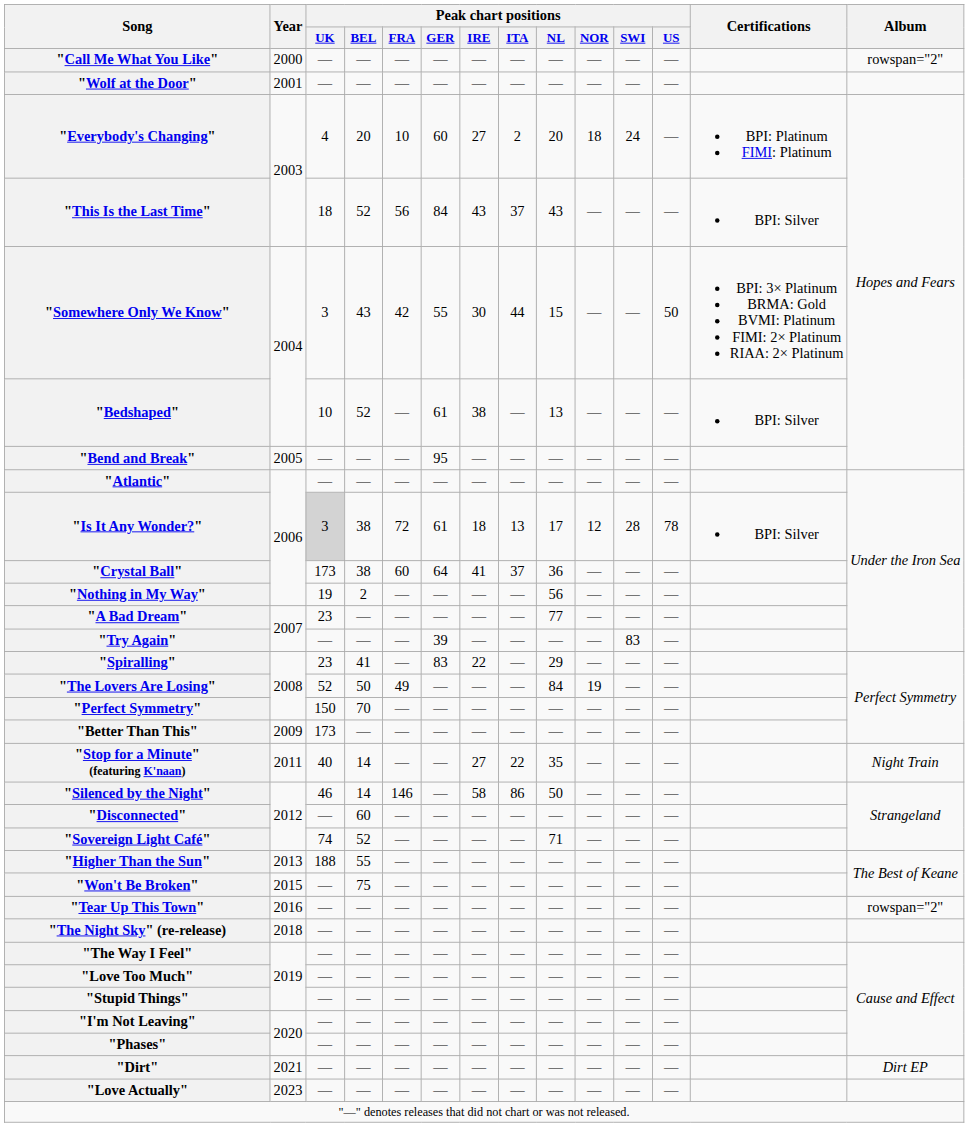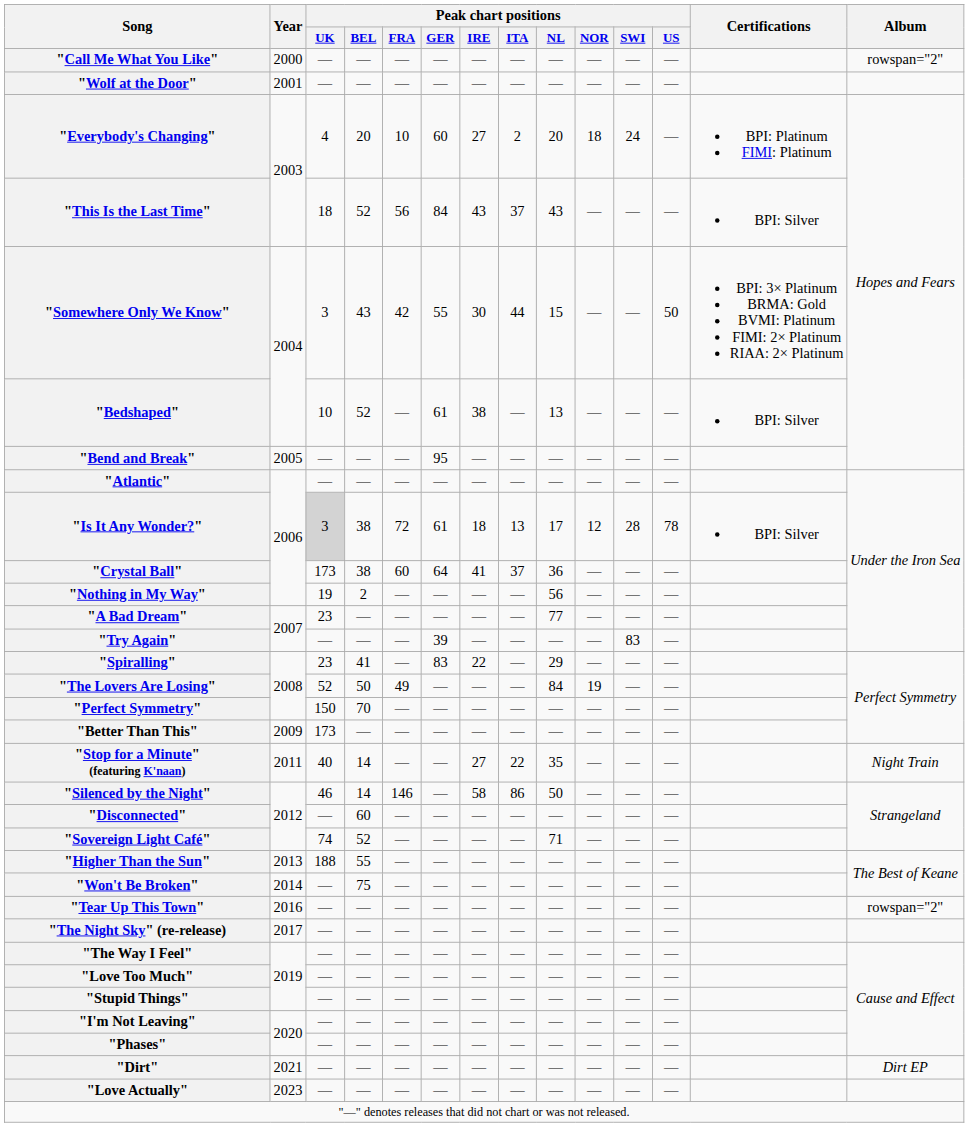(288, 884) 2015 -> (288, 884) 2014
(288, 930) 2018 -> (288, 930) 2017
